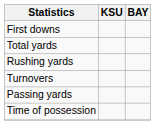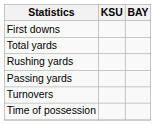rows swapped: (39, 95) <-> (30, 78)
